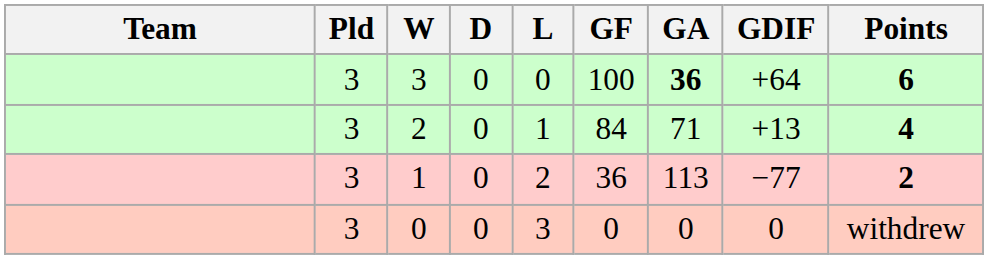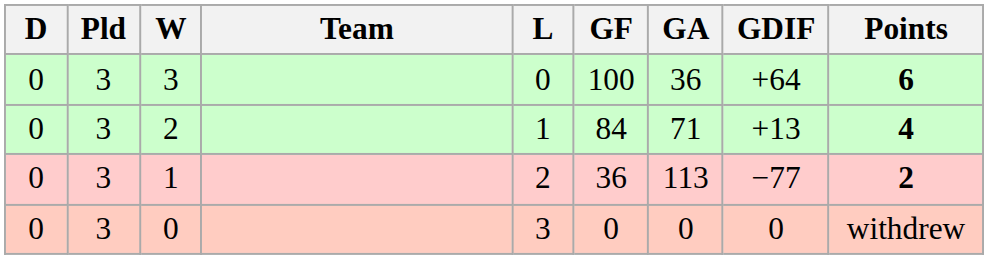columns swapped: (160, 29) <-> (481, 29)
(686, 79) bold -> (686, 79) normal
